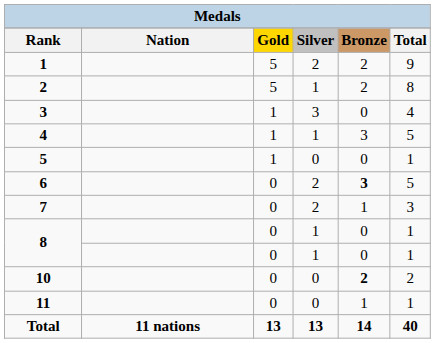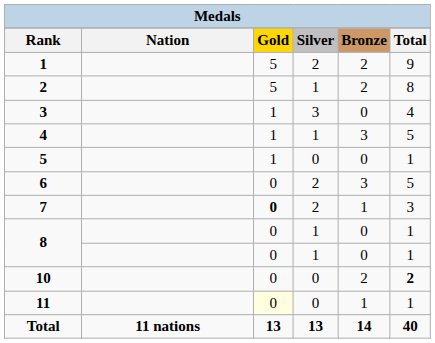(364, 183) bold -> (364, 183) normal
(273, 207) normal -> (273, 207) bold
(364, 278) bold -> (364, 278) normal
(410, 278) normal -> (410, 278) bold
(273, 302) no background -> (273, 302) lightyellow background
